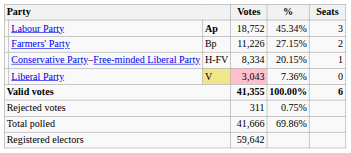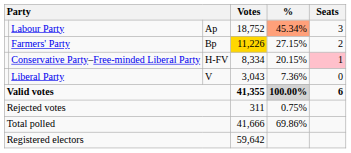(211, 28) bold -> (211, 28) normal
(291, 28) no background -> (291, 28) lightsalmon background
(251, 44) no background -> (251, 44) gold background
(341, 60) no background -> (341, 60) pink background
(209, 76) khaki background -> (209, 76) no background
(253, 76) pink background -> (253, 76) no background
(288, 92) no background -> (288, 92) lightgrey background
